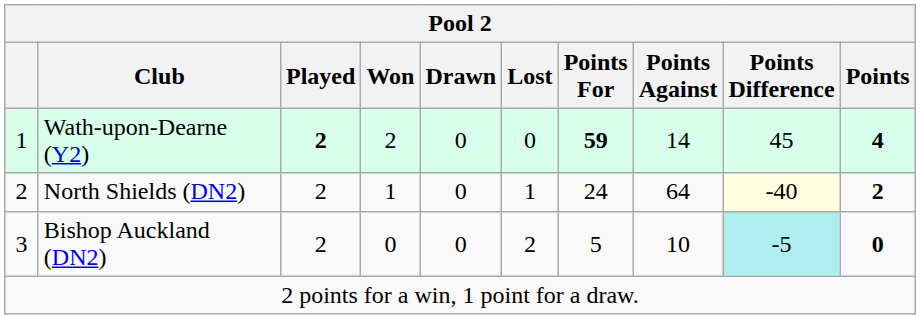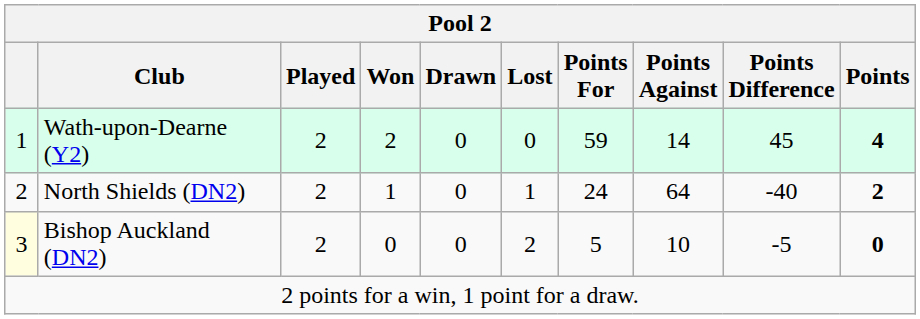(321, 140) bold -> (321, 140) normal
(596, 140) bold -> (596, 140) normal
(782, 191) lightyellow background -> (782, 191) no background
(22, 243) no background -> (22, 243) lightyellow background
(782, 243) paleturquoise background -> (782, 243) no background
